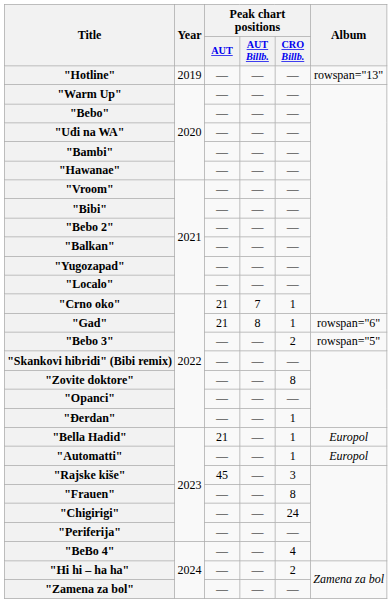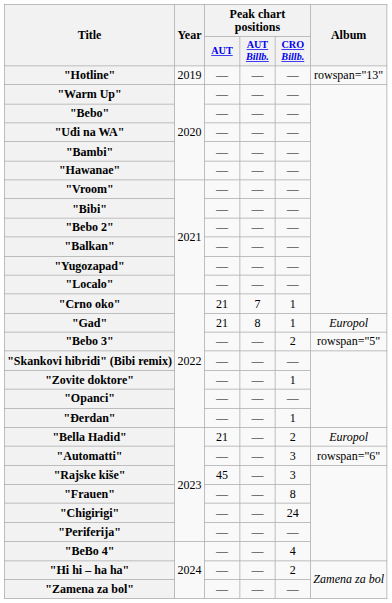(349, 322) rowspan="6" -> (349, 322) Europol
(293, 379) 8 -> (293, 379) 1
(293, 436) 1 -> (293, 436) 2
(293, 456) 1 -> (293, 456) 3
(349, 456) Europol -> (349, 456) rowspan="6"
